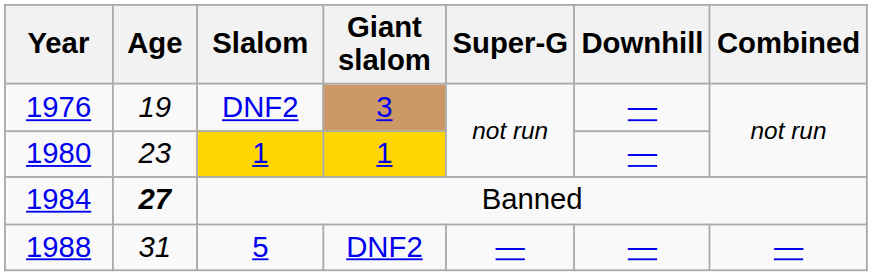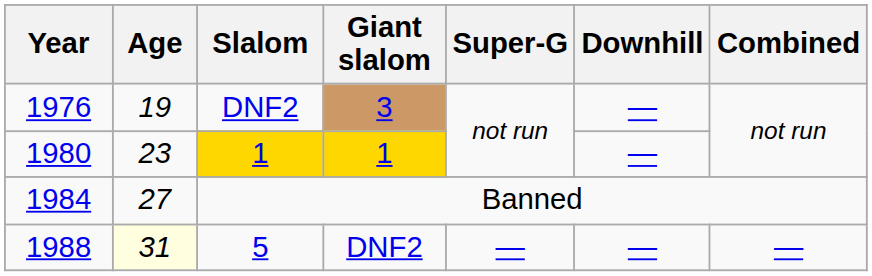(155, 199) bold -> (155, 199) normal
(155, 246) no background -> (155, 246) lightyellow background
